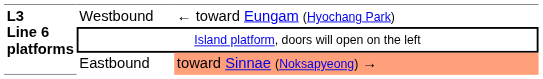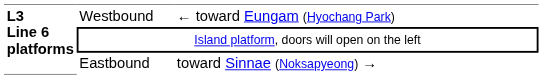(277, 63) lightsalmon background -> (277, 63) no background
